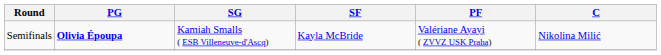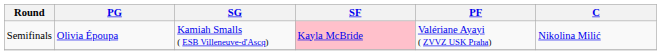(90, 35) bold -> (87, 35) normal
(330, 35) no background -> (330, 35) pink background
